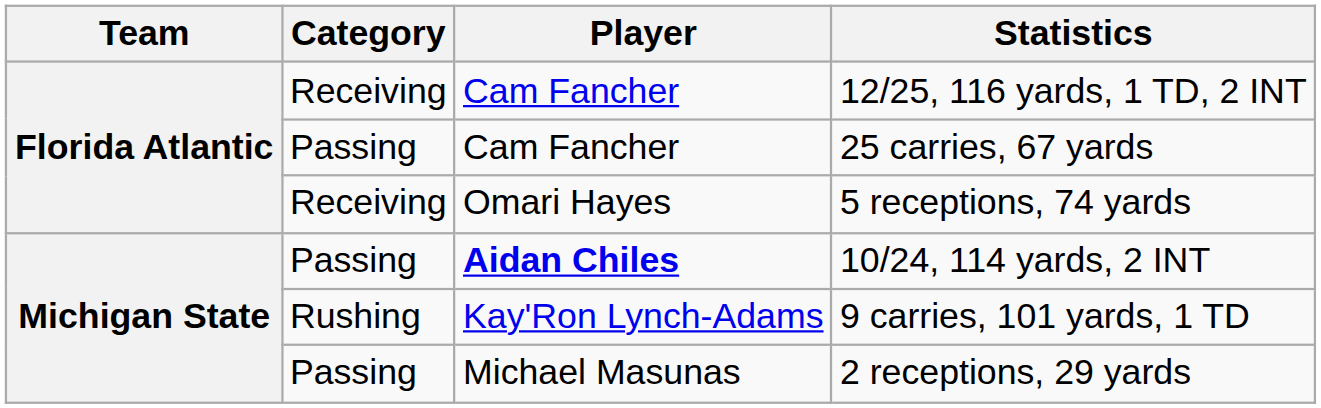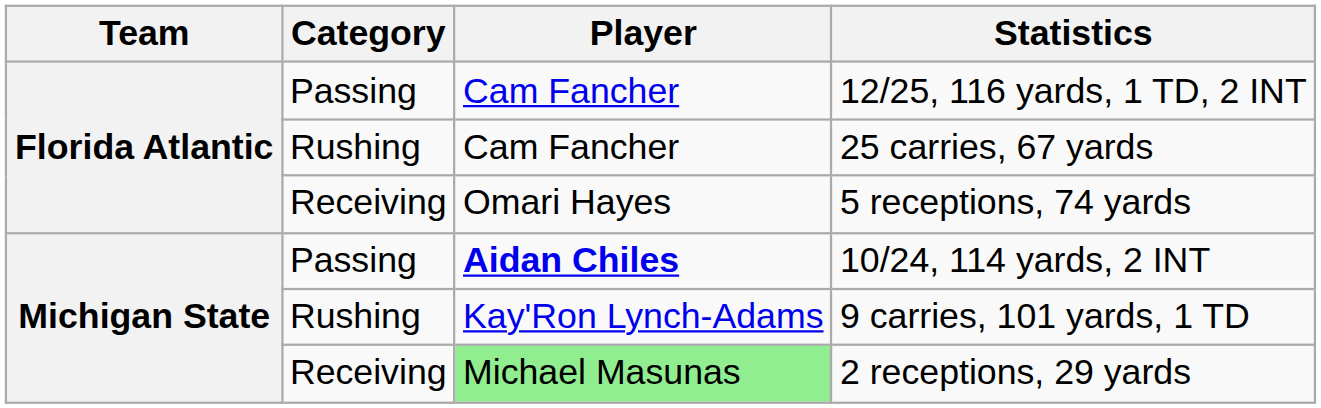(368, 90) Receiving -> (353, 90) Passing
(353, 146) Passing -> (355, 146) Rushing
(353, 372) Passing -> (368, 372) Receiving
(602, 372) no background -> (602, 372) lightgreen background
